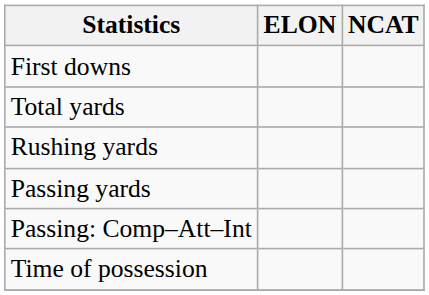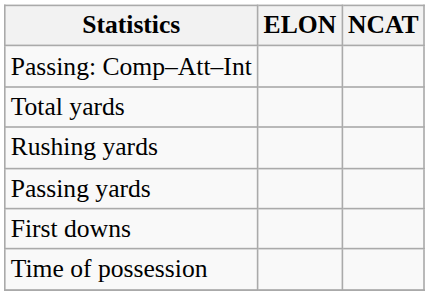rows swapped: (71, 66) <-> (131, 228)
